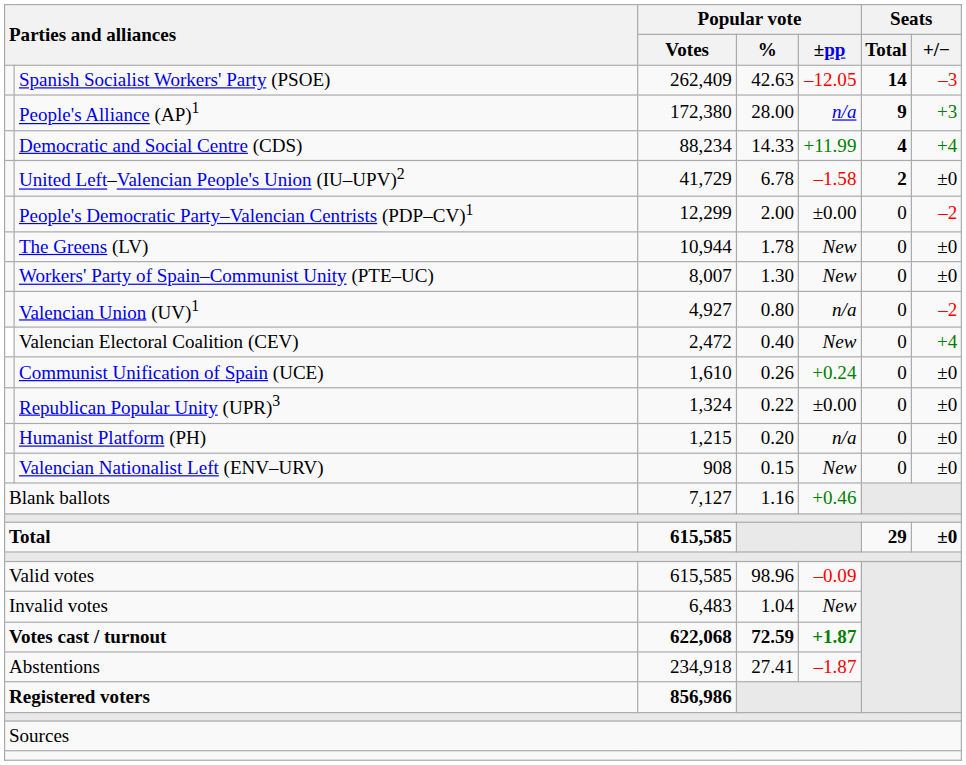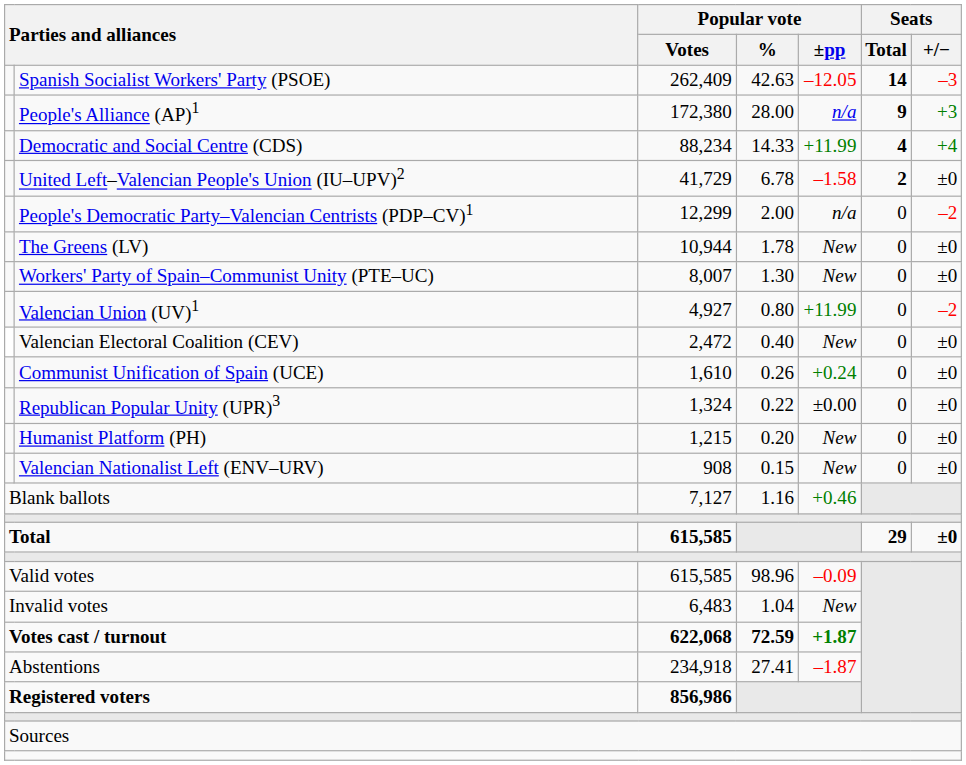(835, 213) ±0.00 -> (844, 213) n/a
(844, 309) n/a -> (830, 309) +11.99
(947, 342) +4 -> (947, 342) ±0
(844, 437) n/a -> (839, 437) New
